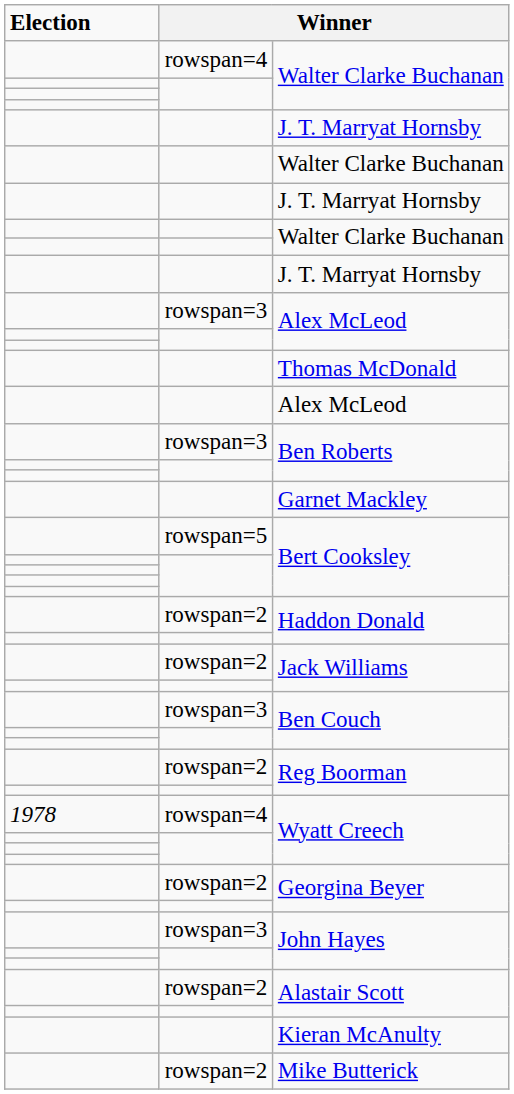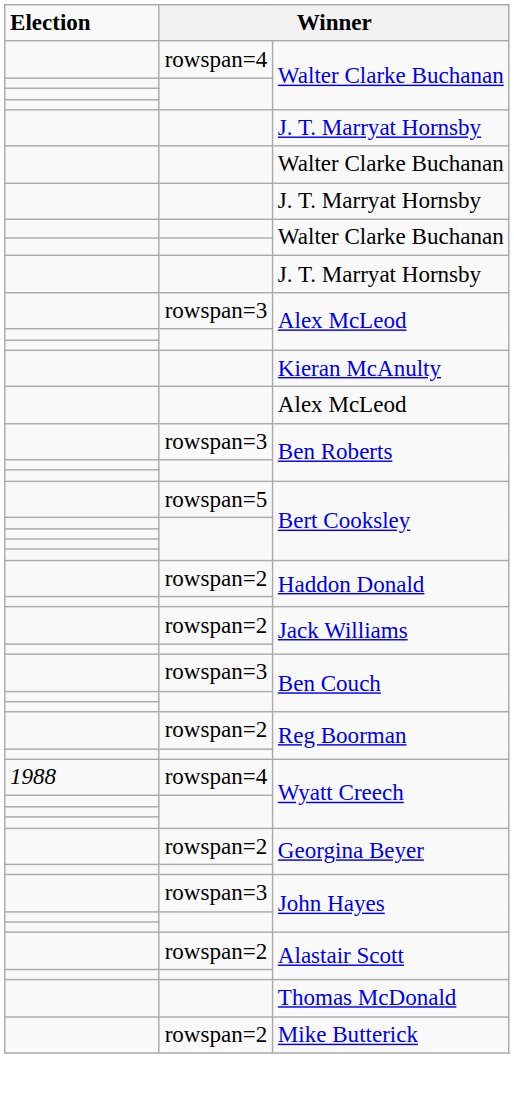rows swapped: (216, 368) <-> (216, 1035)
- row: (216, 499)
(33, 813) 1978 -> (33, 777) 1988
